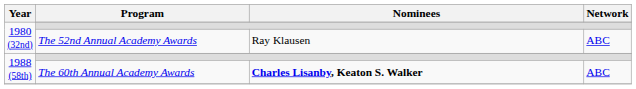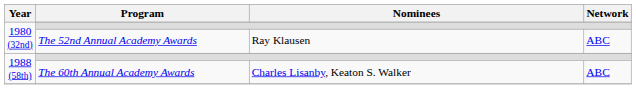(337, 72) bold -> (331, 72) normal
